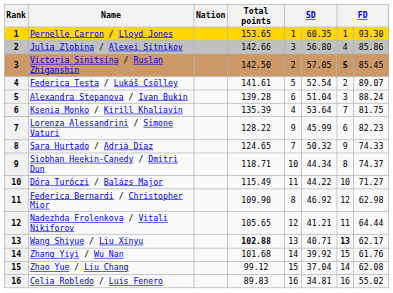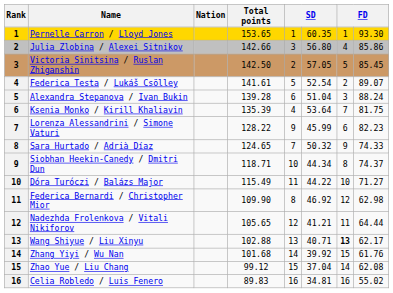(345, 65) bold -> (345, 65) normal
(256, 241) bold -> (256, 241) normal
